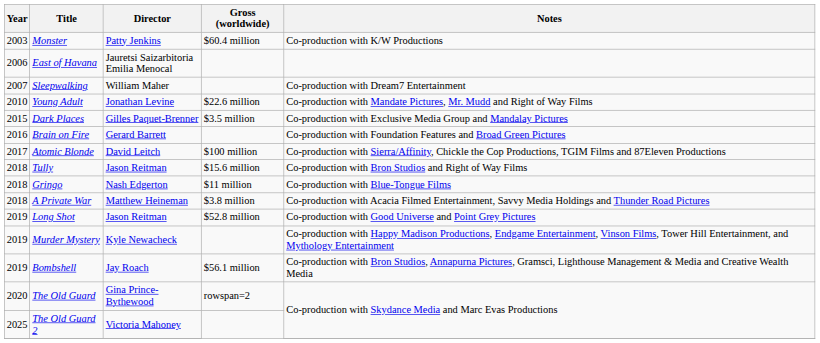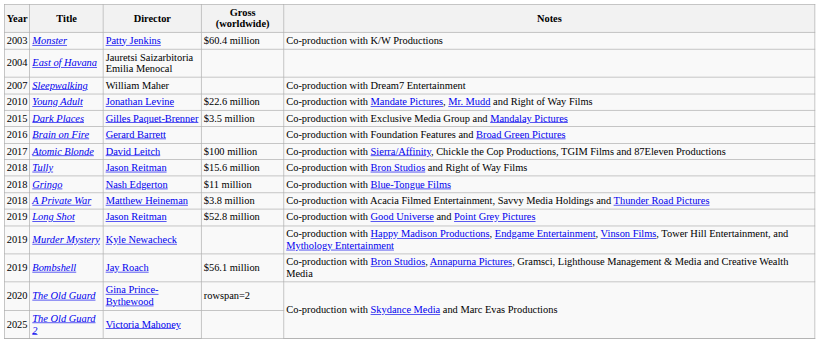(17, 63) 2006 -> (17, 63) 2004
